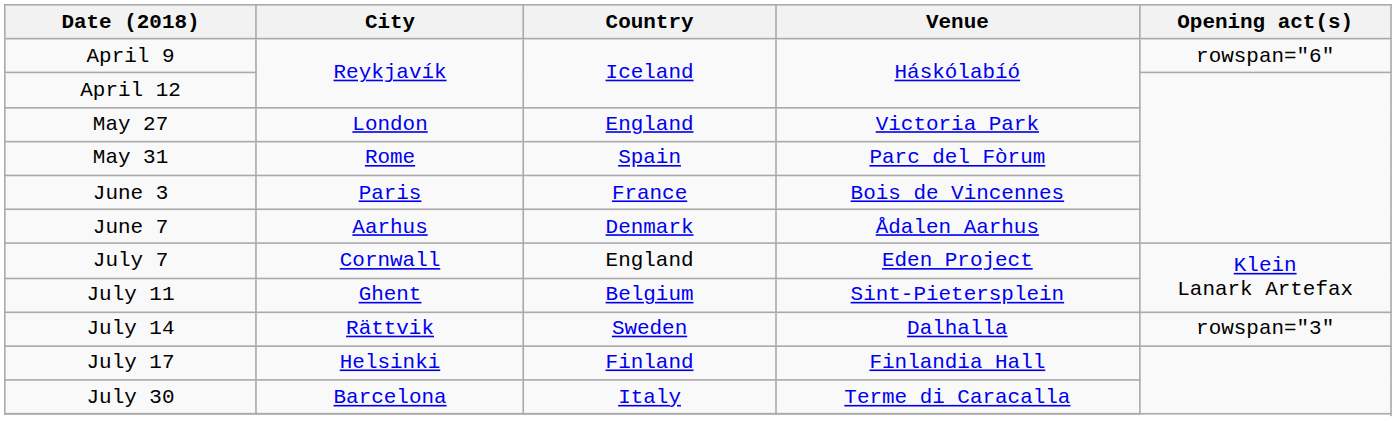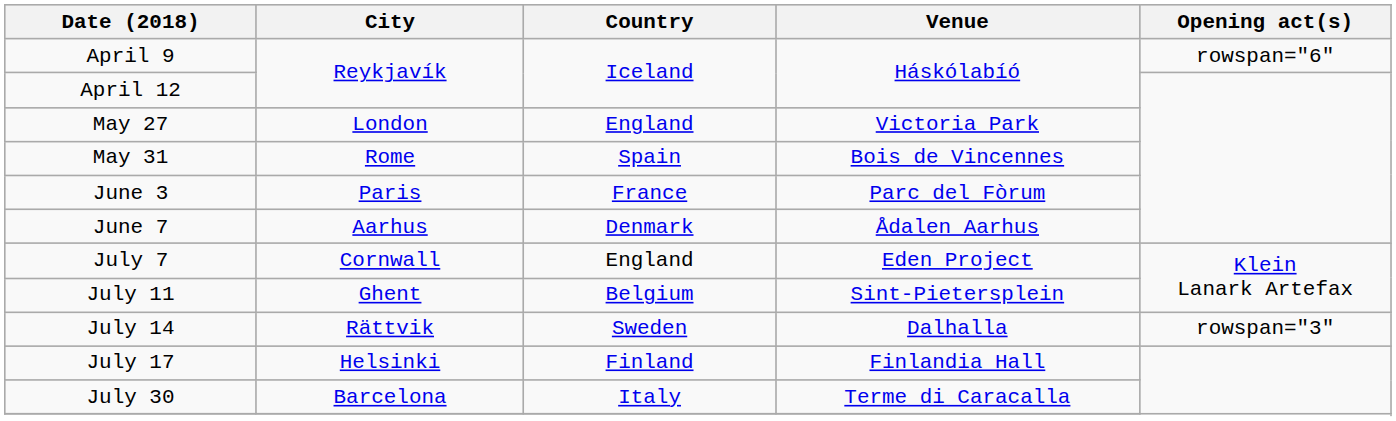(957, 158) Parc del Fòrum -> (957, 158) Bois de Vincennes
(957, 192) Bois de Vincennes -> (957, 192) Parc del Fòrum
